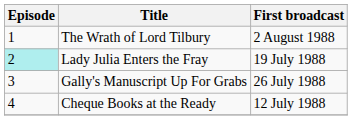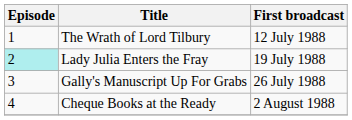(294, 37) 2 August 1988 -> (289, 37) 12 July 1988
(289, 103) 12 July 1988 -> (294, 103) 2 August 1988
